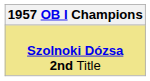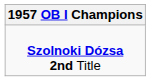(75, 57) khaki background -> (75, 57) no background
